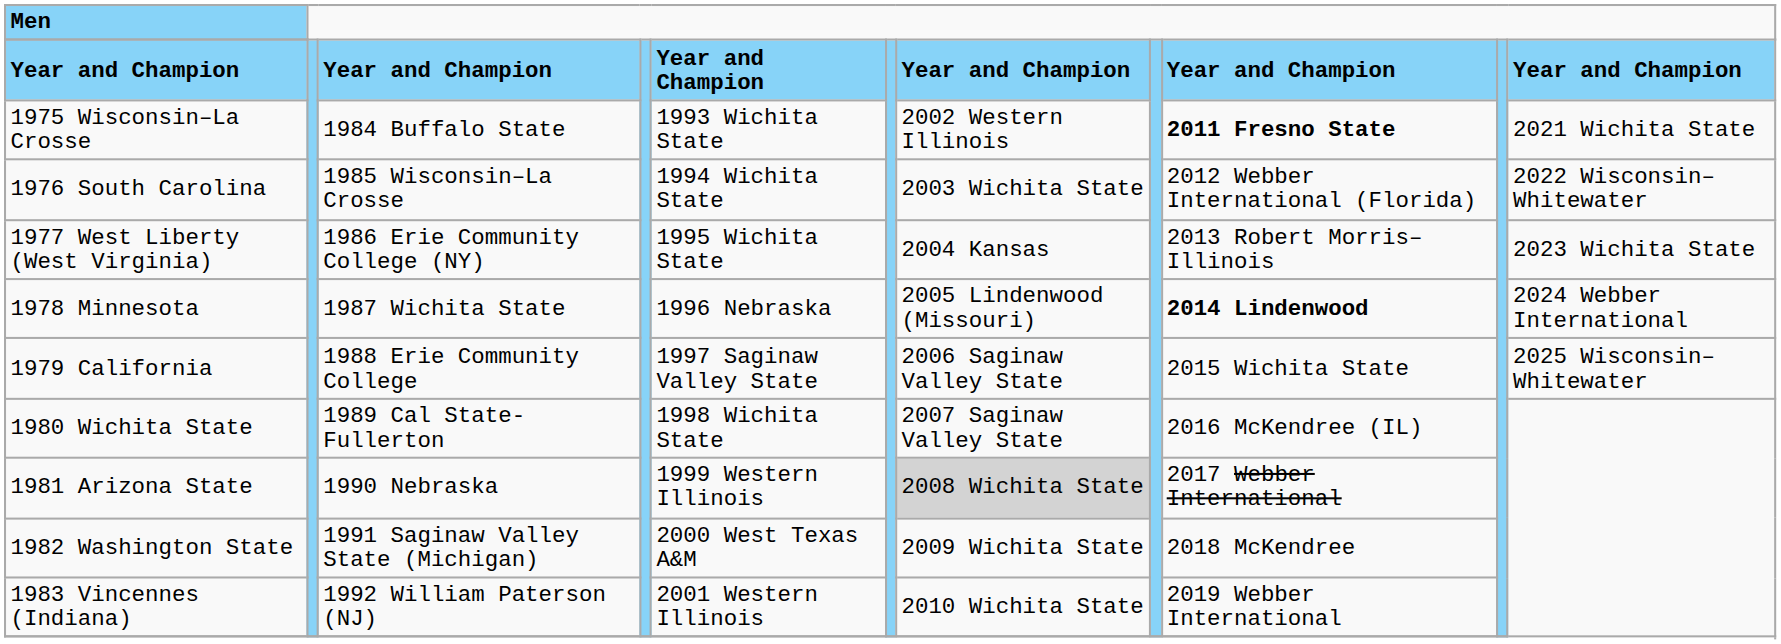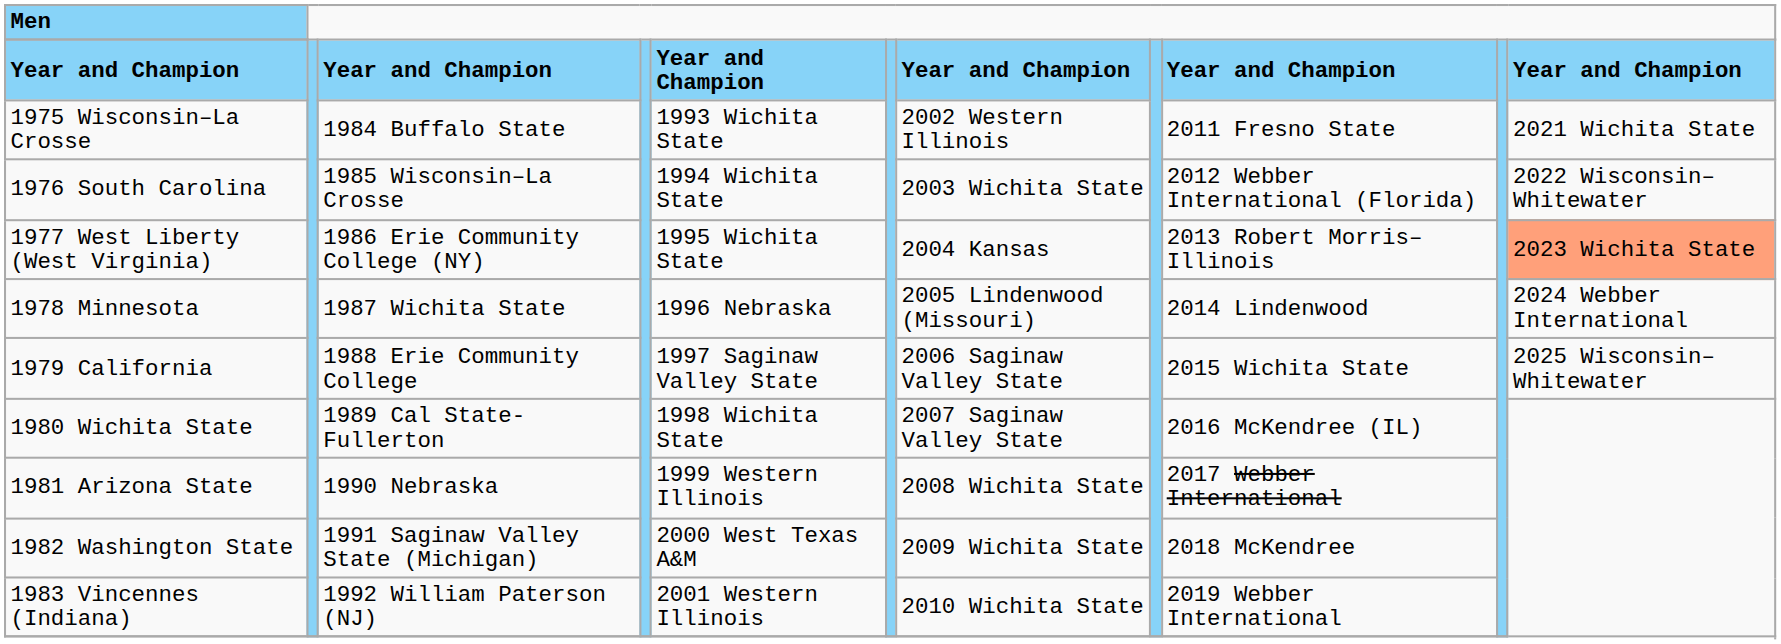(1281, 130) bold -> (1281, 130) normal
(1634, 249) no background -> (1634, 249) lightsalmon background
(1268, 309) bold -> (1268, 309) normal
(1023, 488) lightgrey background -> (1023, 488) no background
